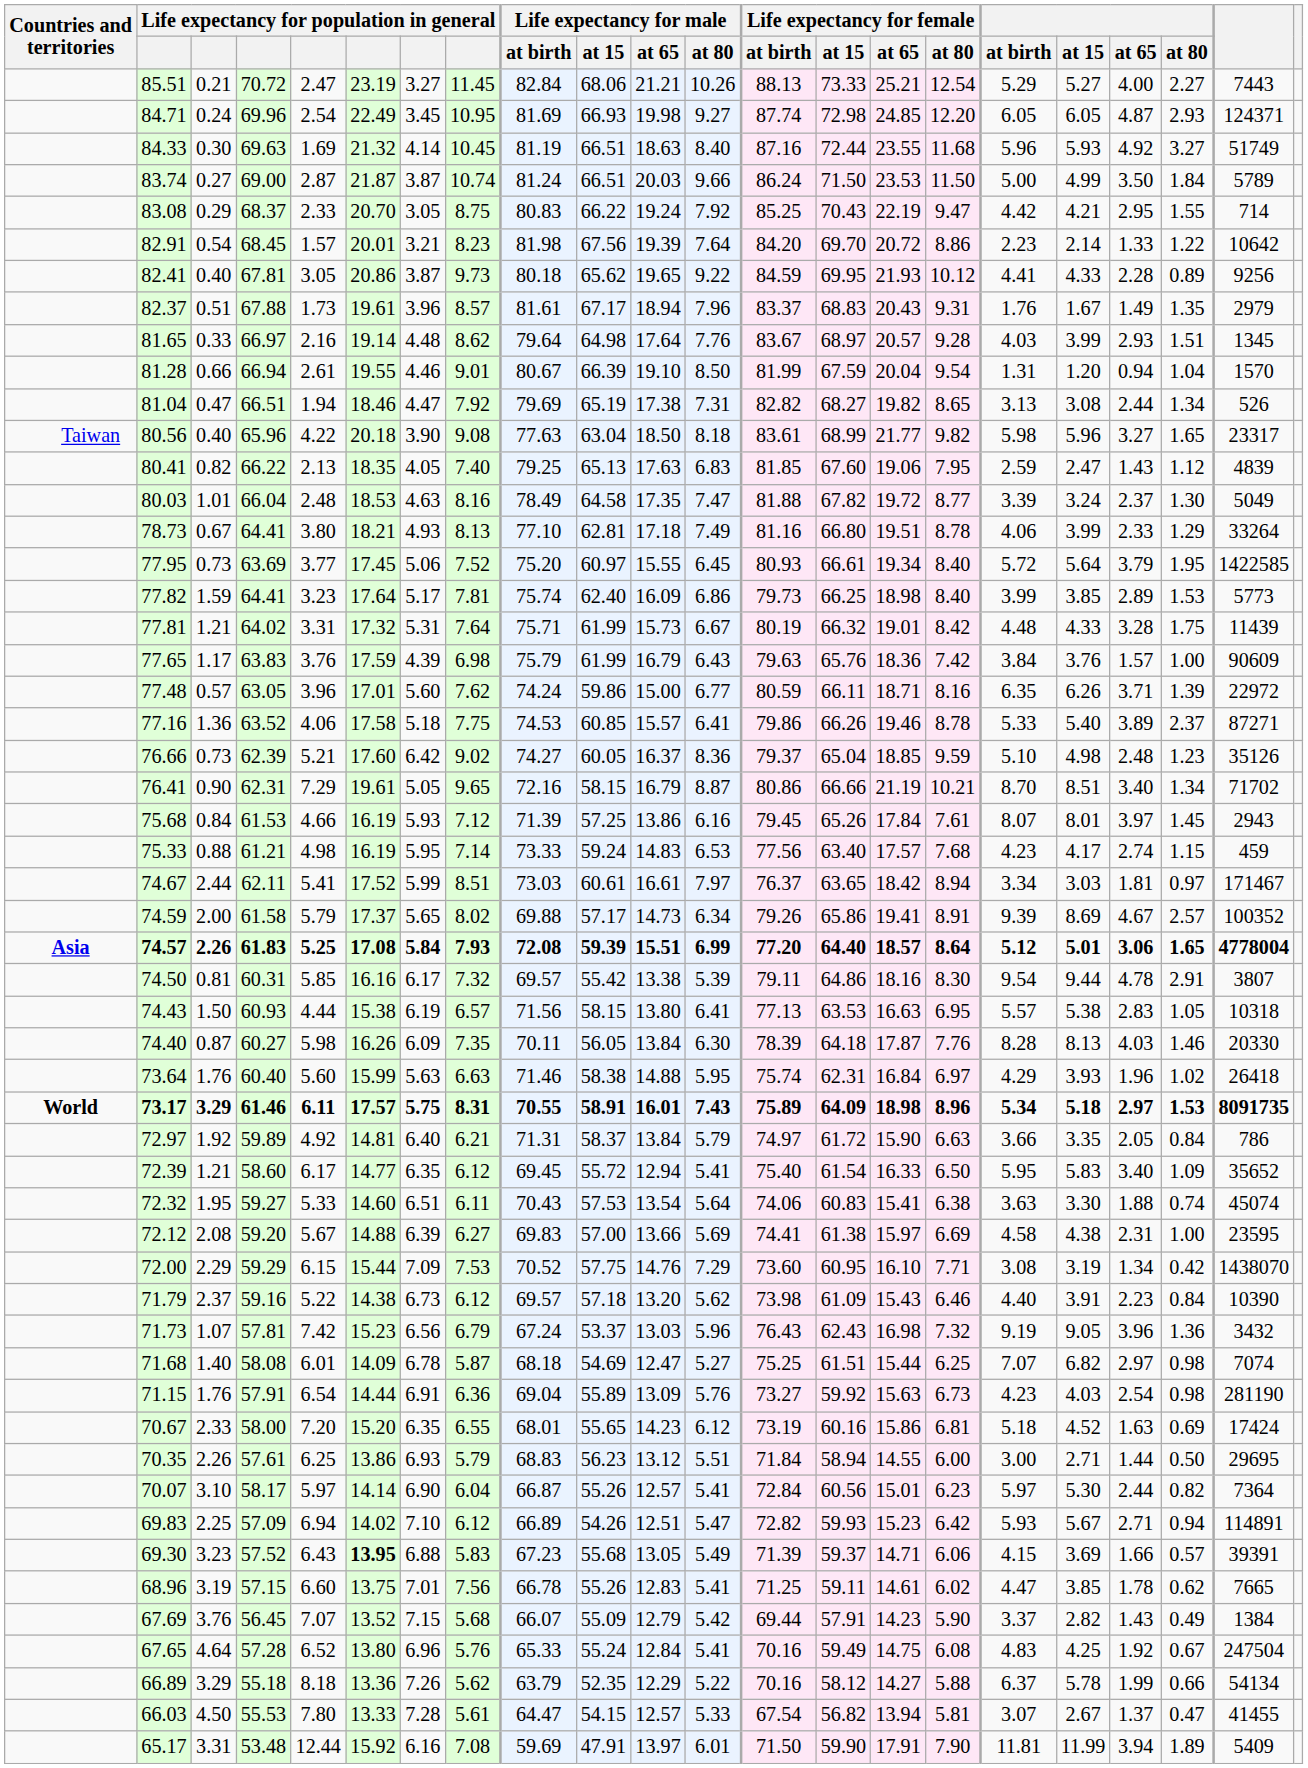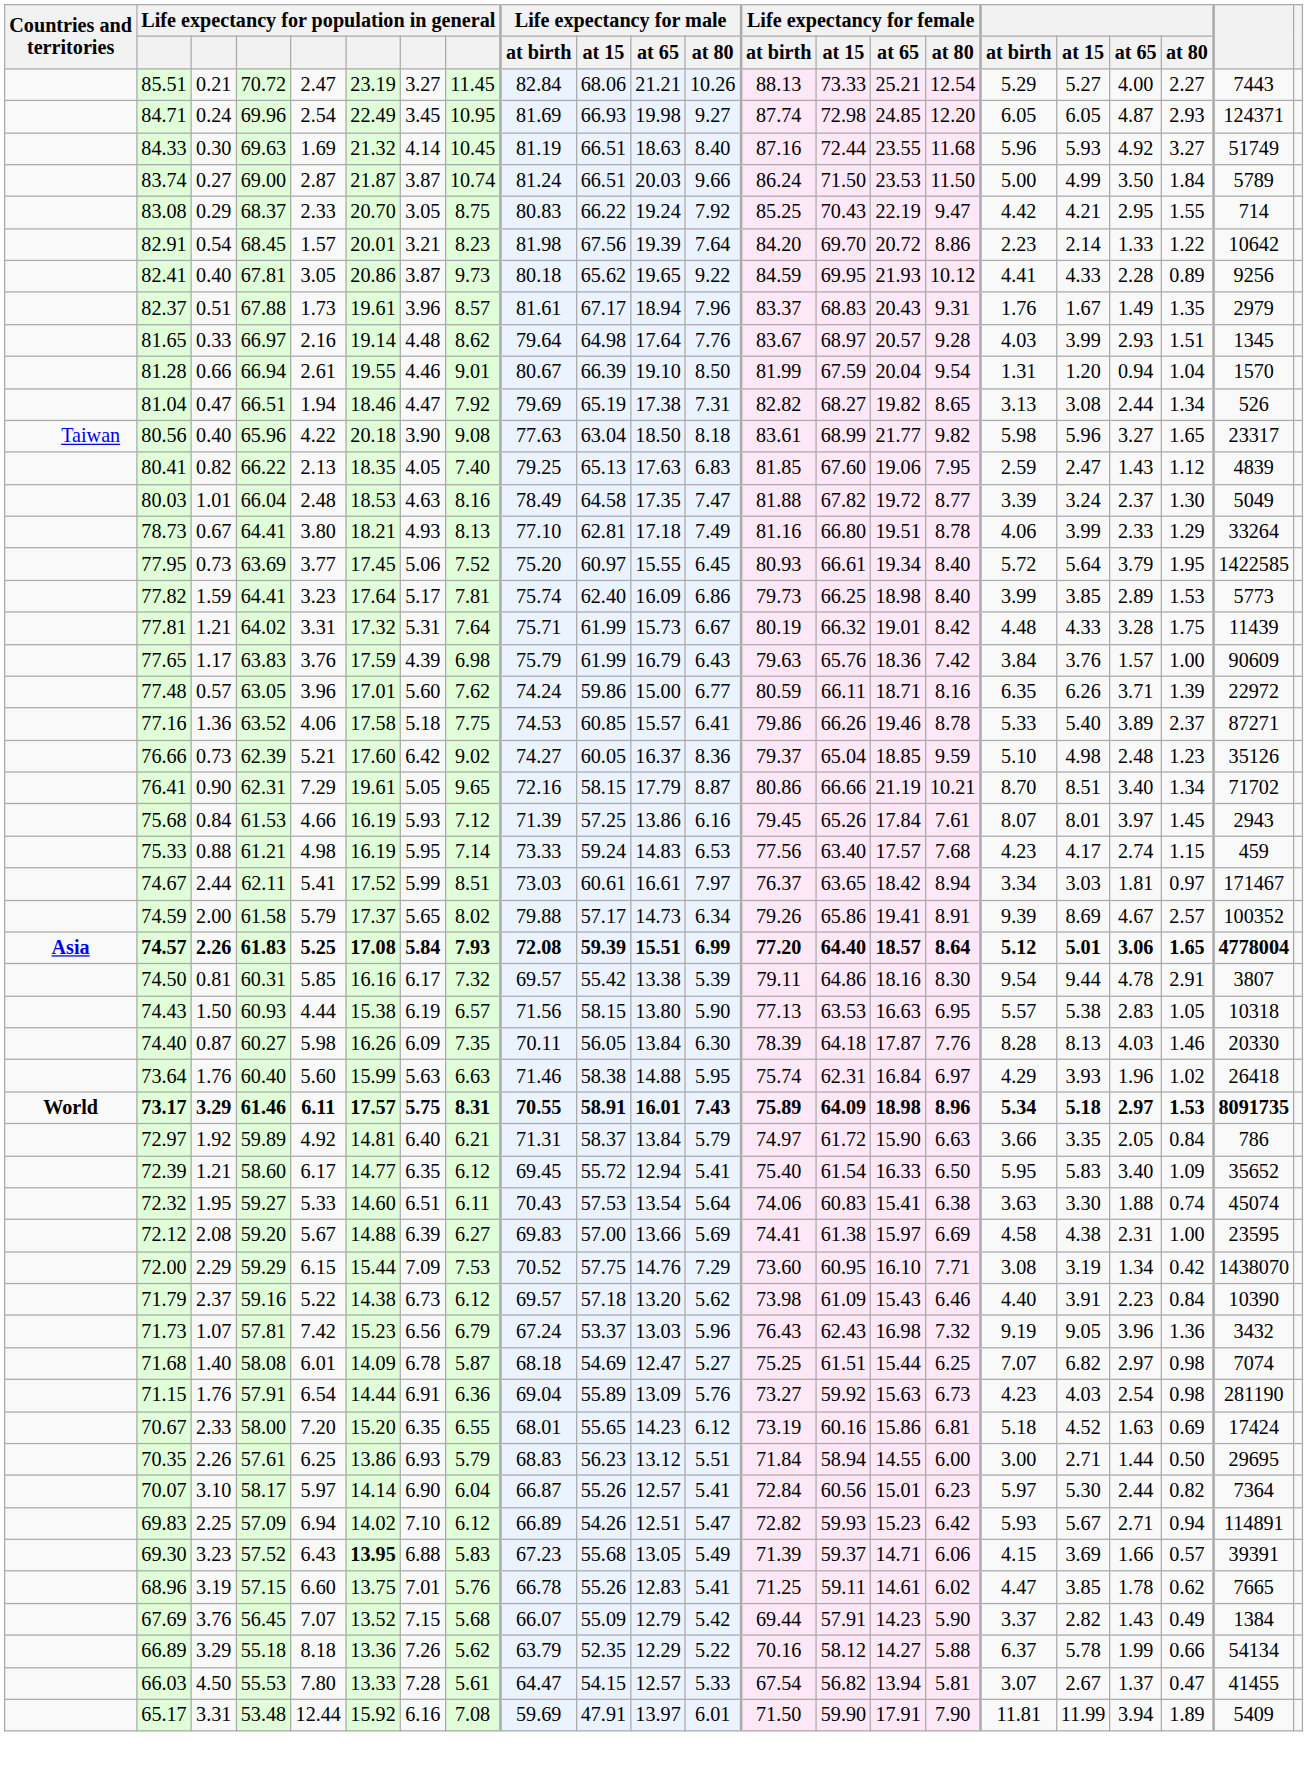(658, 787) 16.79 -> (658, 787) 17.79
(539, 915) 69.88 -> (539, 915) 79.88
(713, 1011) 6.41 -> (713, 1011) 5.90
(473, 1587) 7.56 -> (473, 1587) 5.76
- row: (164, 1651)
